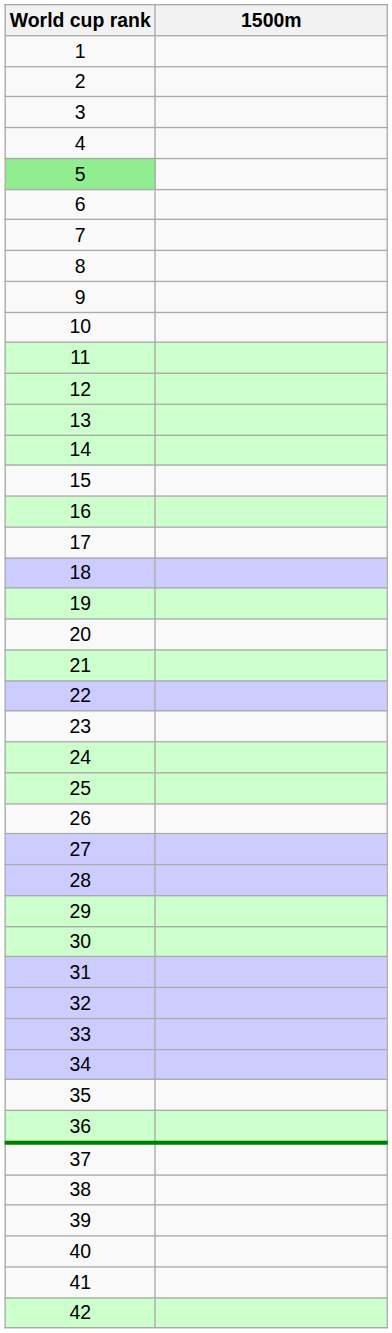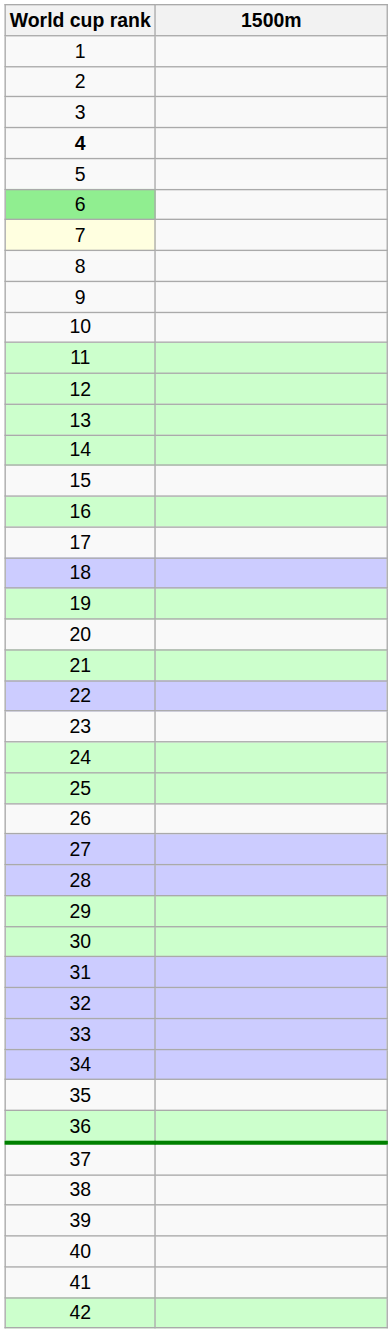(80, 143) normal -> (80, 143) bold
(80, 174) lightgreen background -> (80, 174) no background
(80, 205) no background -> (80, 205) lightgreen background
(80, 235) no background -> (80, 235) lightyellow background
